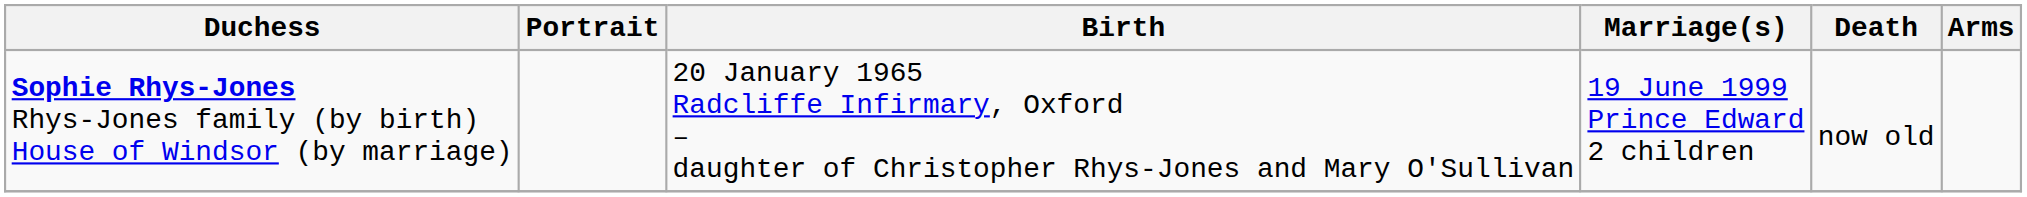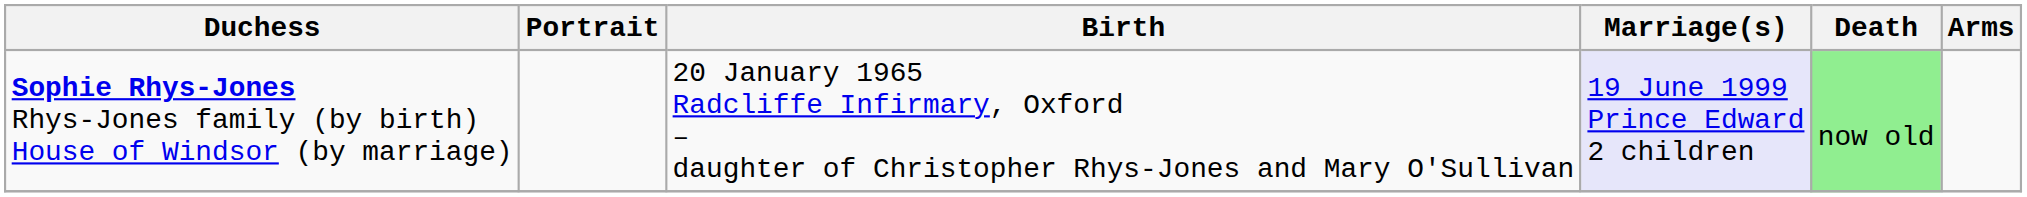(1696, 121) no background -> (1696, 121) lavender background
(1876, 137) no background -> (1876, 137) lightgreen background
